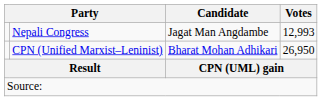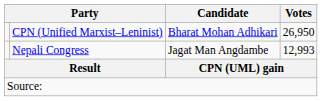rows swapped: (88, 50) <-> (51, 31)
